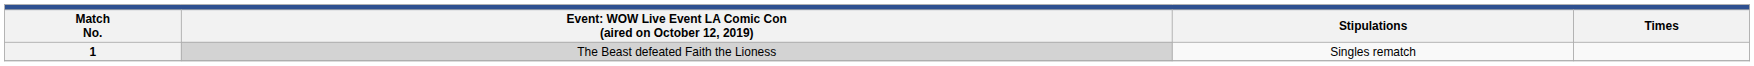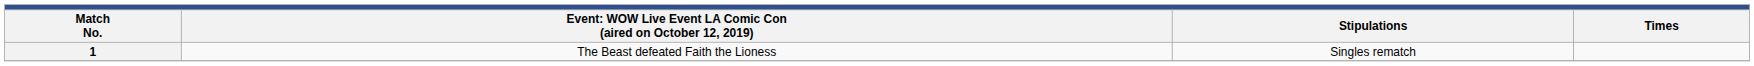(677, 51) lightgrey background -> (677, 51) no background
